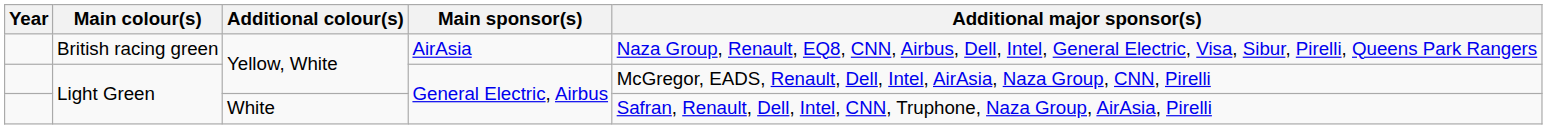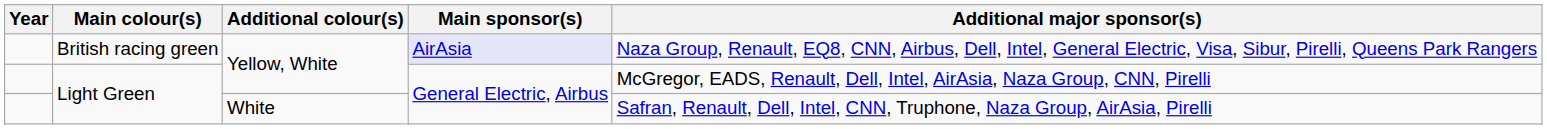(442, 49) no background -> (442, 49) lavender background
